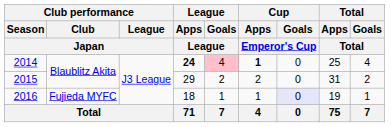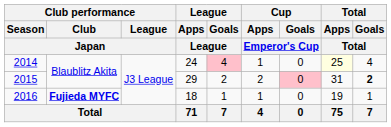(189, 63) bold -> (191, 63) normal
(258, 63) bold -> (260, 63) normal
(335, 63) no background -> (337, 63) lightyellow background
(298, 79) no background -> (300, 79) pink background
(367, 79) normal -> (370, 79) bold
(83, 96) normal -> (84, 96) bold
(298, 96) lavender background -> (300, 96) no background
